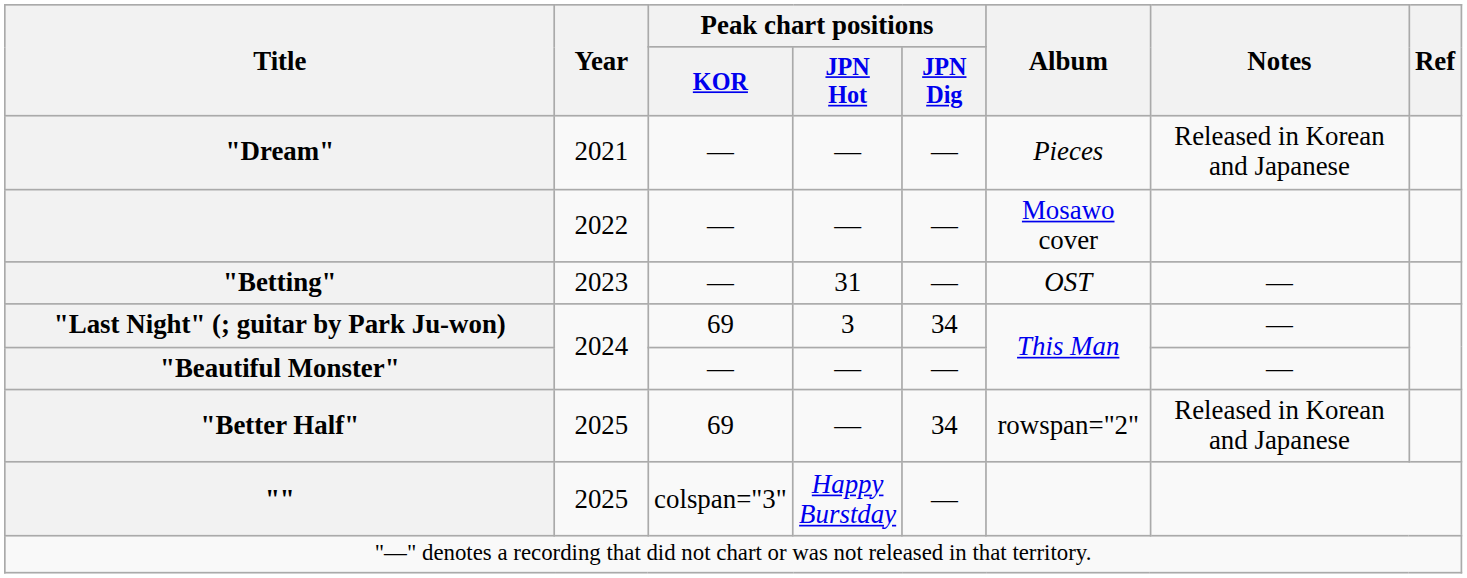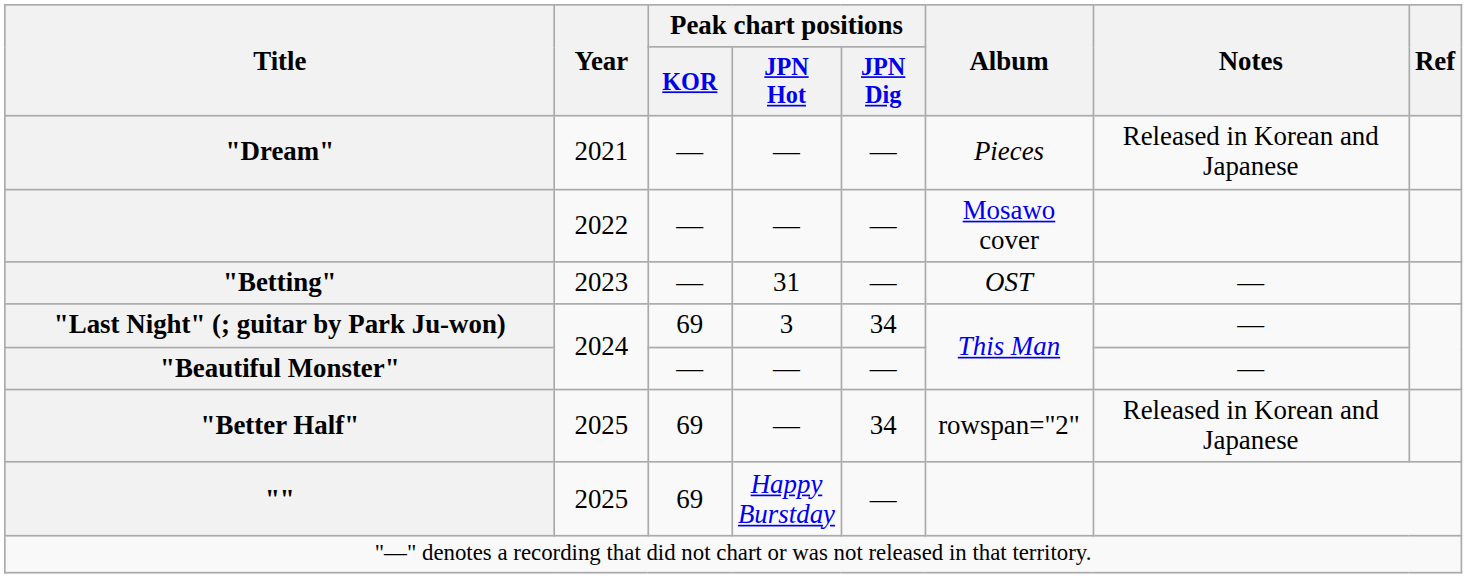(720, 498) colspan="3" -> (690, 498) 69
